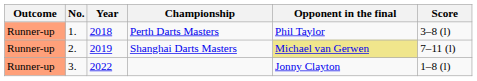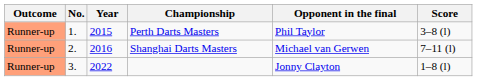(101, 31) 2018 -> (101, 31) 2015
(101, 48) 2019 -> (101, 48) 2016
(322, 48) khaki background -> (322, 48) no background
